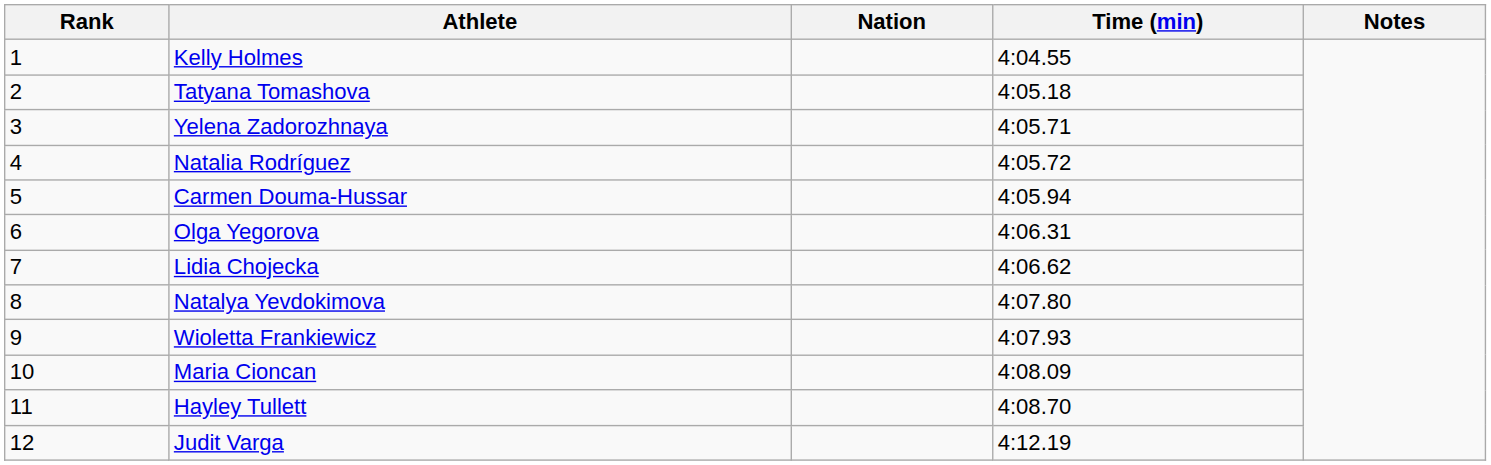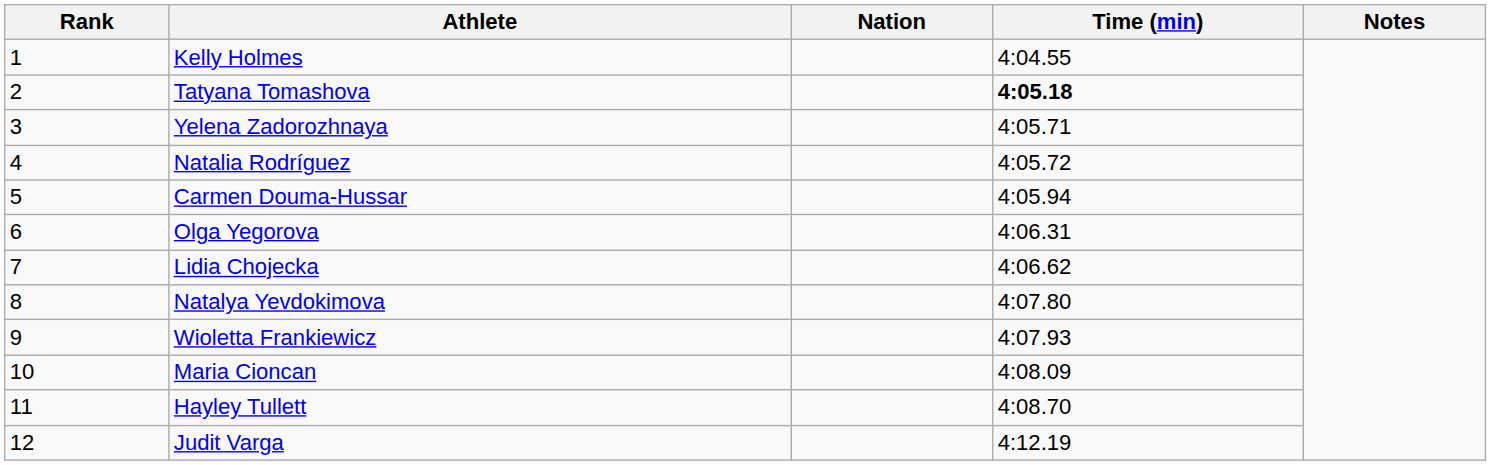(1035, 92) normal -> (1035, 92) bold
